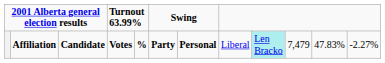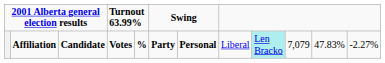(299, 44) 7,479 -> (299, 44) 7,079
